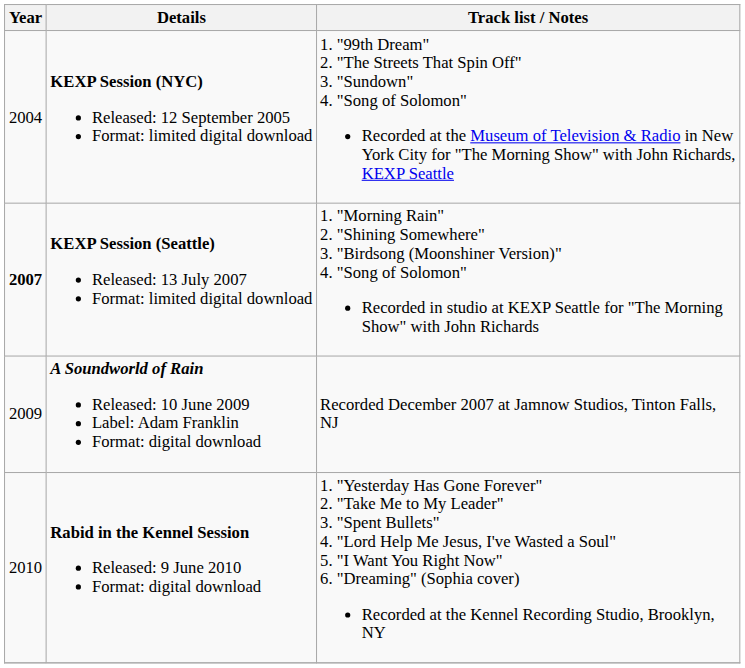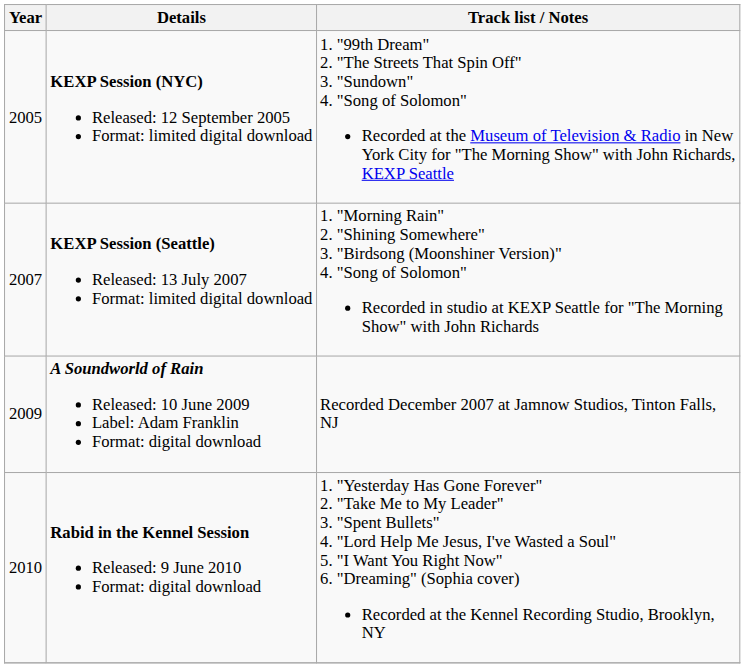(26, 116) 2004 -> (26, 116) 2005
(26, 279) bold -> (26, 279) normal
